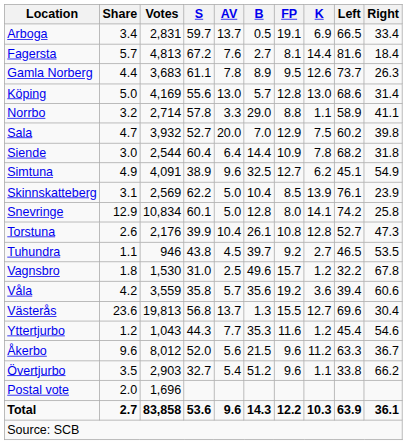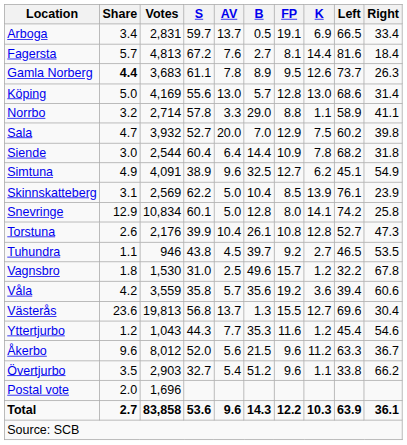(129, 73) normal -> (129, 73) bold
